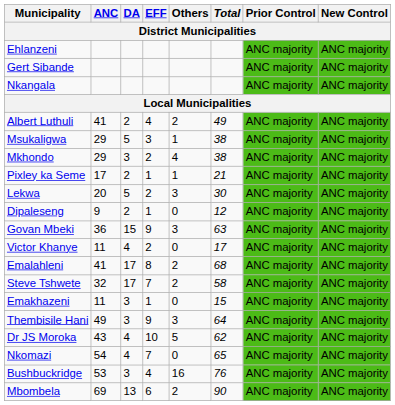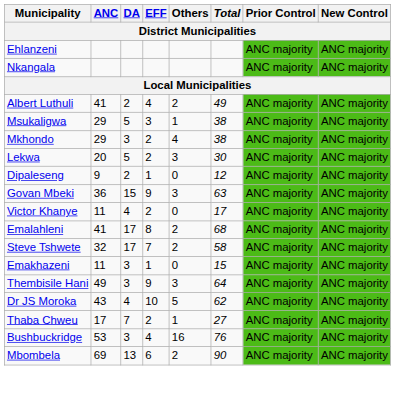- row: (40, 67)
- row: (46, 175)
+ row: (42, 319)
- row: (29, 355)
